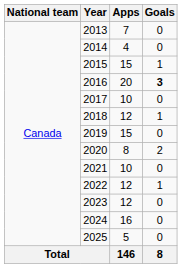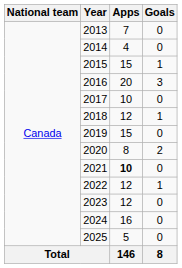(160, 82) bold -> (160, 82) normal
(126, 168) normal -> (126, 168) bold
